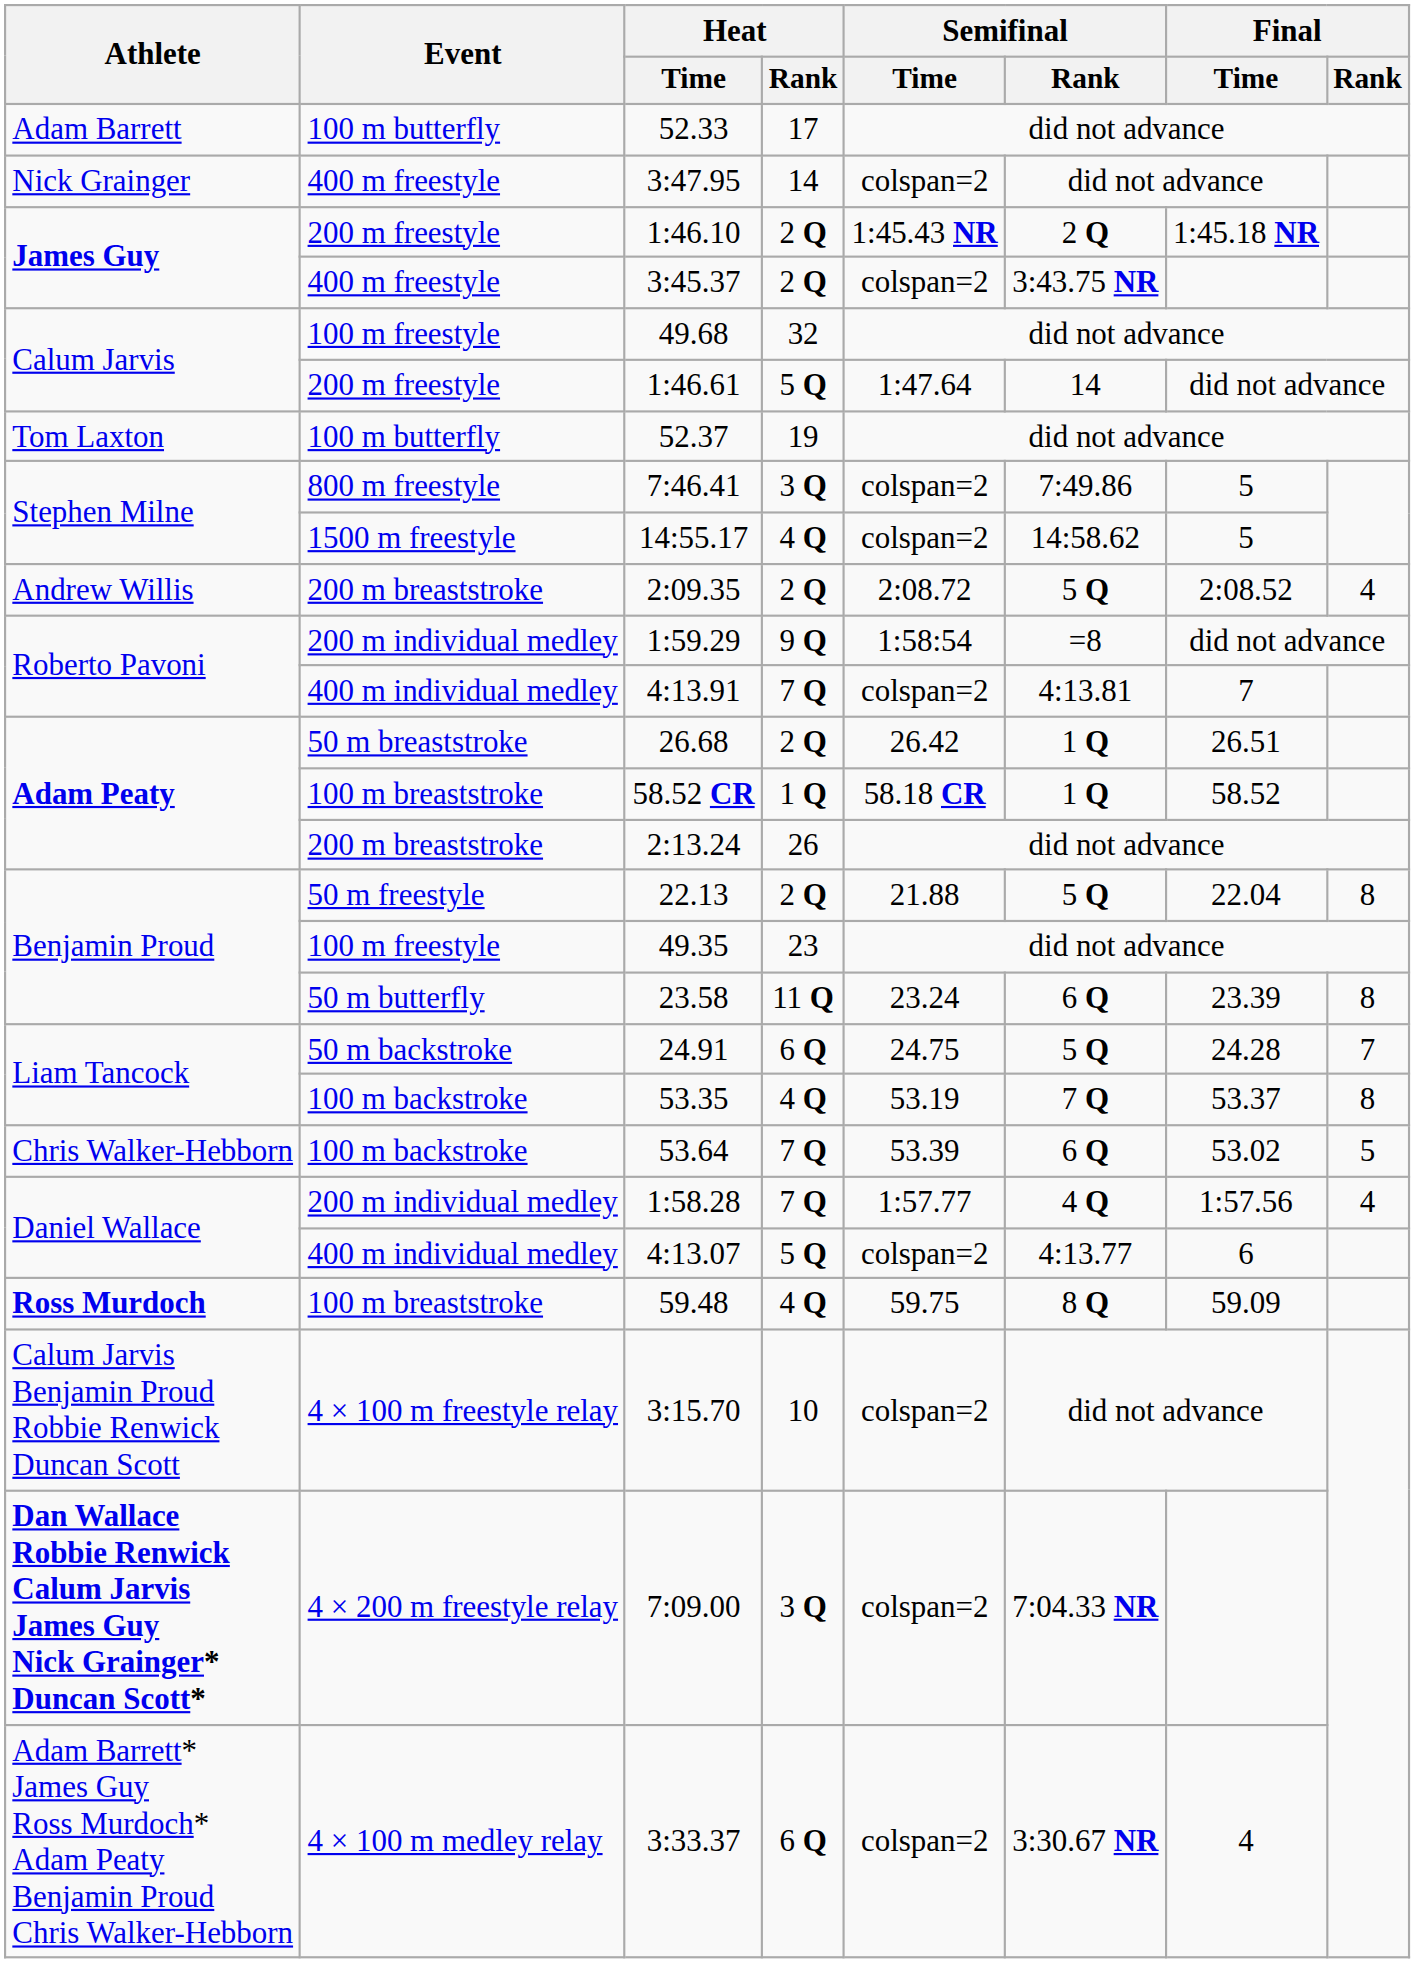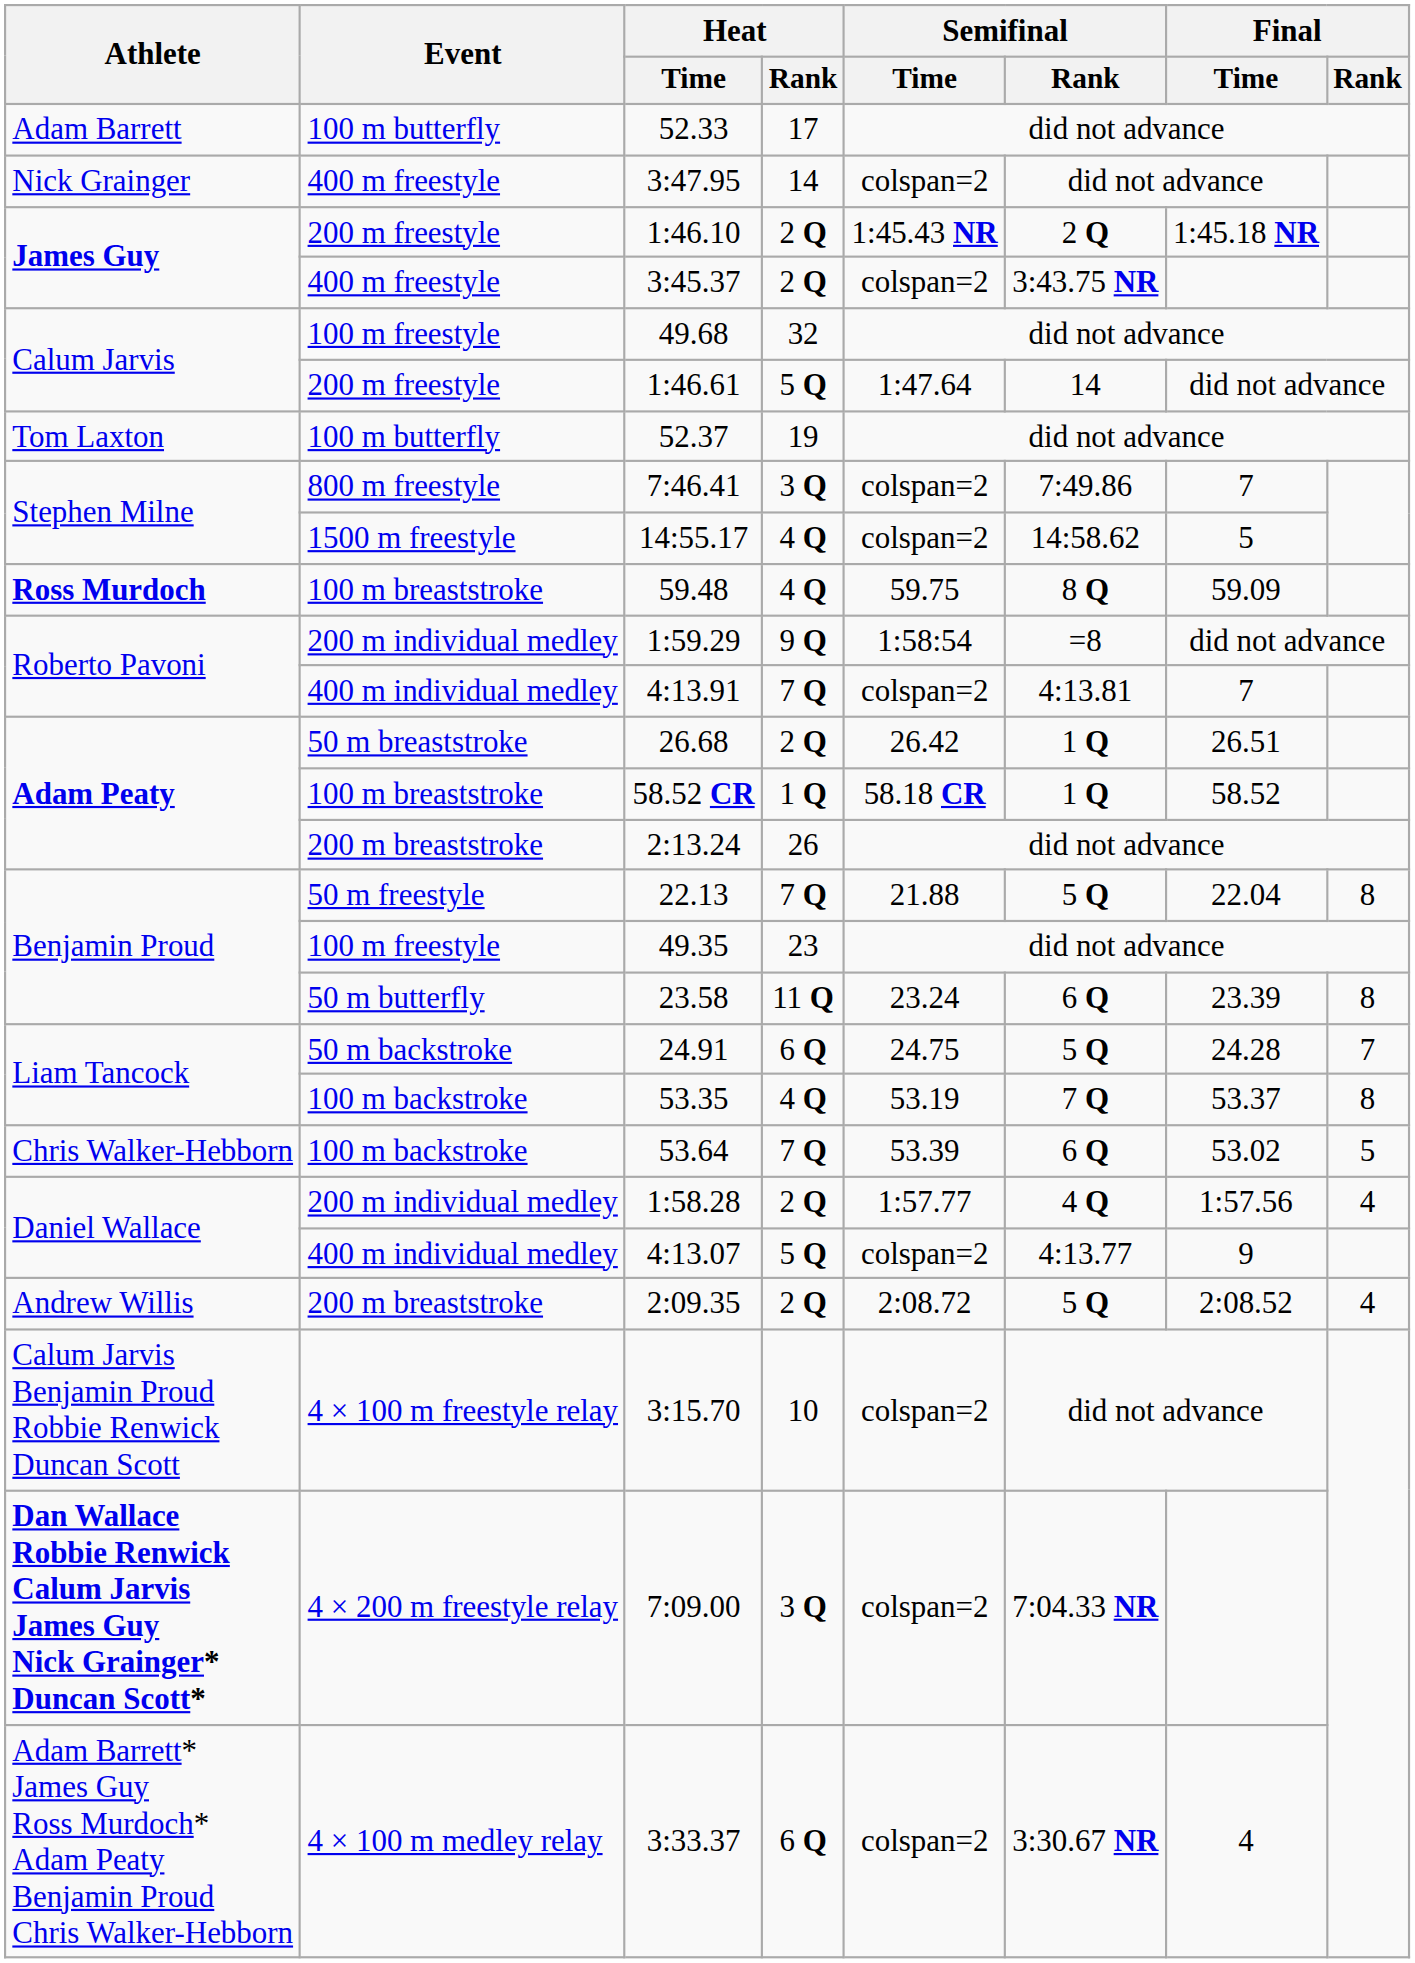(1246, 487) 5 -> (1246, 487) 7
rows swapped: (694, 1304) <-> (694, 589)
(803, 895) 2 Q -> (803, 895) 7 Q
(803, 1202) 7 Q -> (803, 1202) 2 Q
(1246, 1253) 6 -> (1246, 1253) 9
